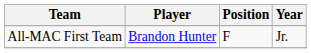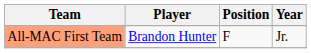(65, 36) no background -> (65, 36) lightsalmon background
